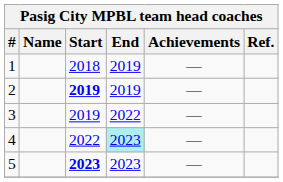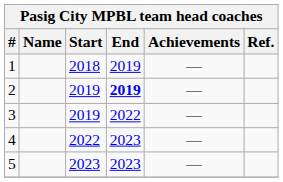(84, 90) bold -> (84, 90) normal
(125, 90) normal -> (125, 90) bold
(125, 139) paleturquoise background -> (125, 139) no background
(84, 164) bold -> (84, 164) normal
